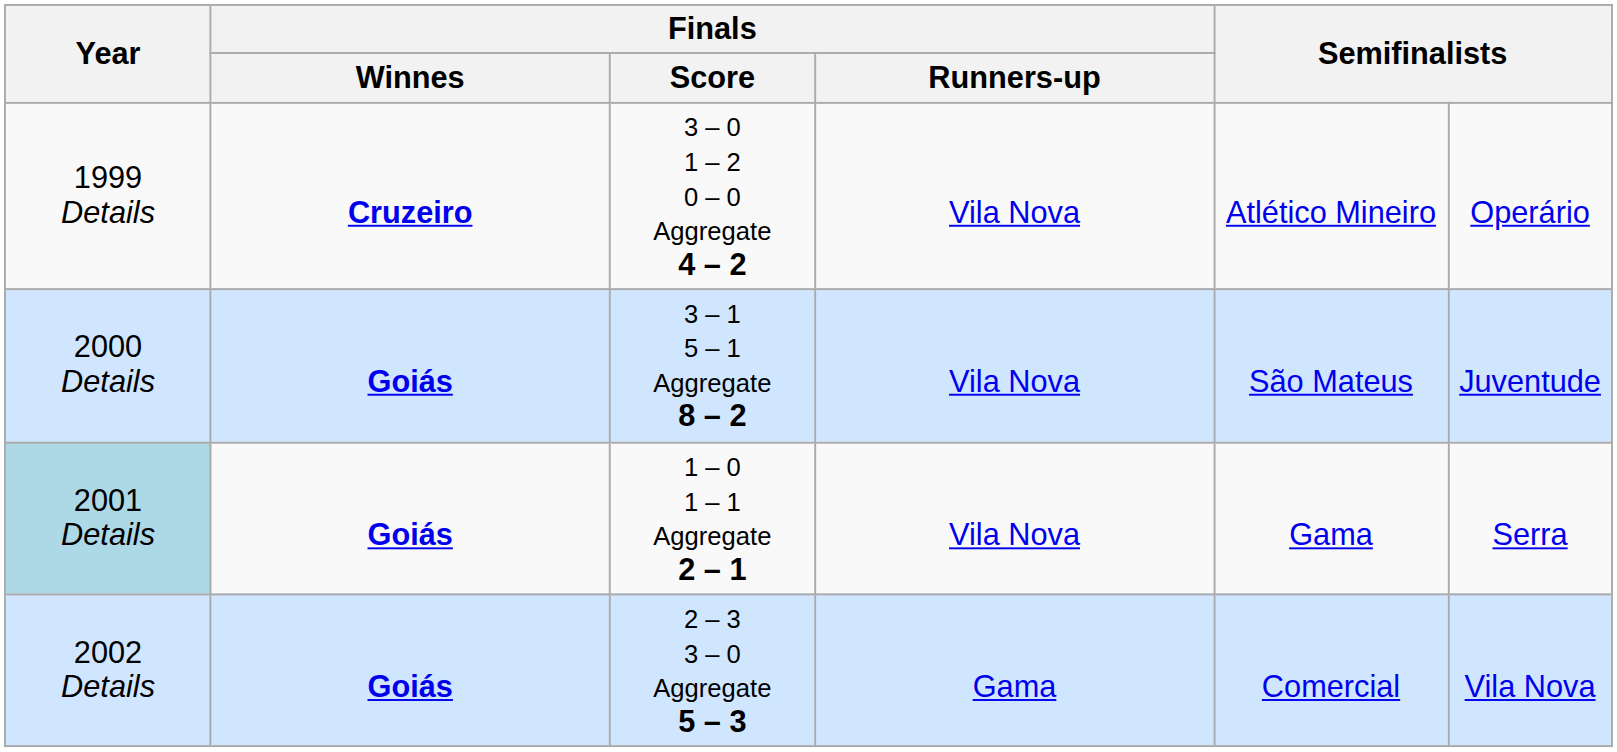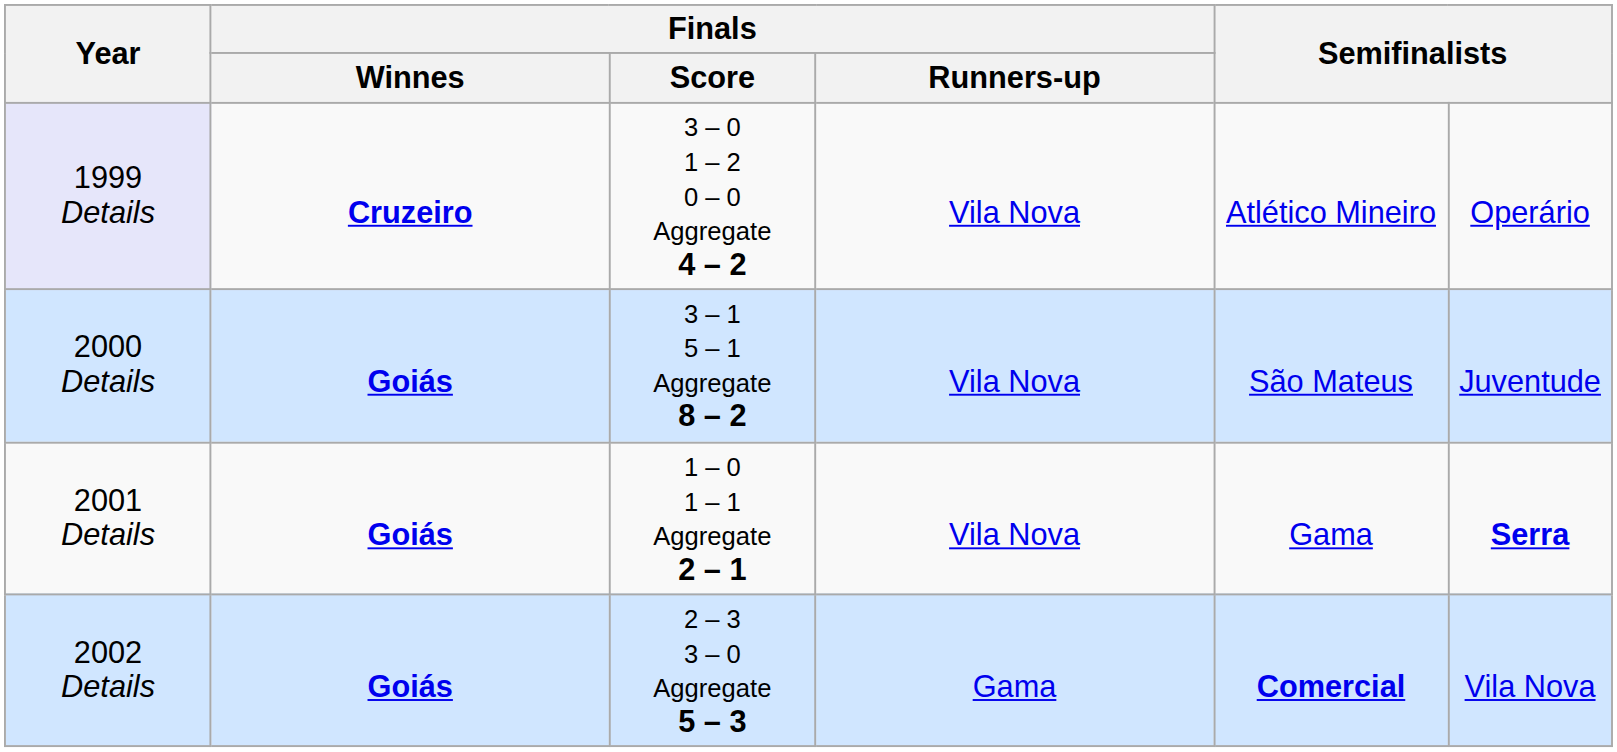(108, 195) no background -> (108, 195) lavender background
(108, 517) lightblue background -> (108, 517) no background
(1530, 534) normal -> (1530, 534) bold
(1331, 687) normal -> (1331, 687) bold
